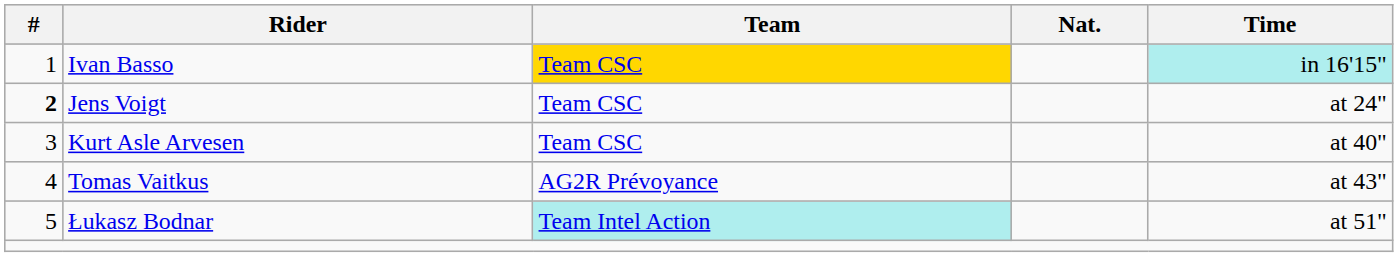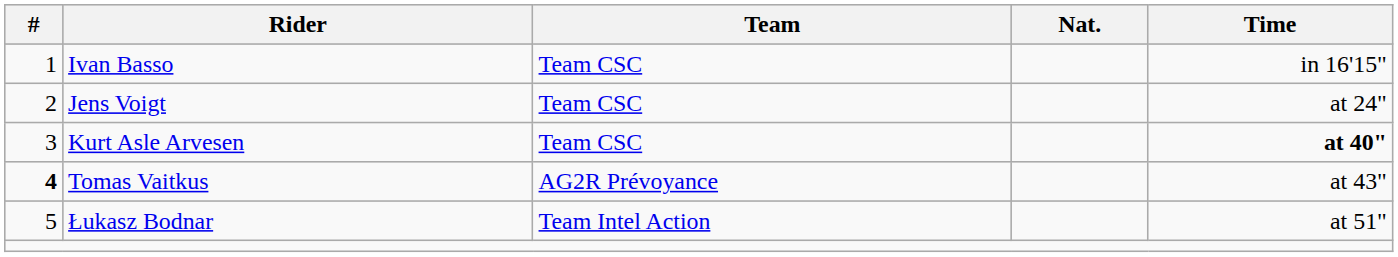(590, 63) gold background -> (590, 63) no background
(1344, 63) paleturquoise background -> (1344, 63) no background
(51, 103) bold -> (51, 103) normal
(1358, 142) normal -> (1355, 142) bold
(51, 181) normal -> (51, 181) bold
(624, 221) paleturquoise background -> (624, 221) no background
